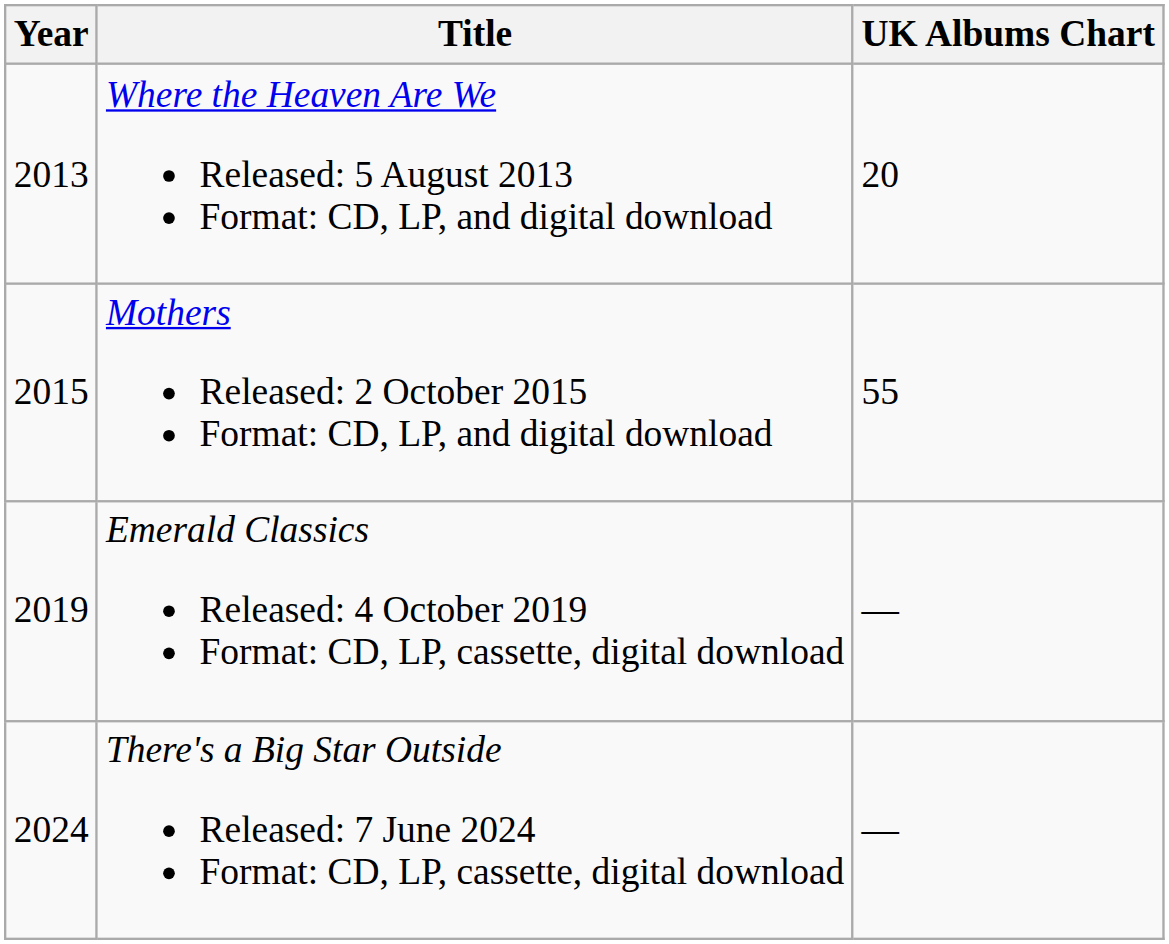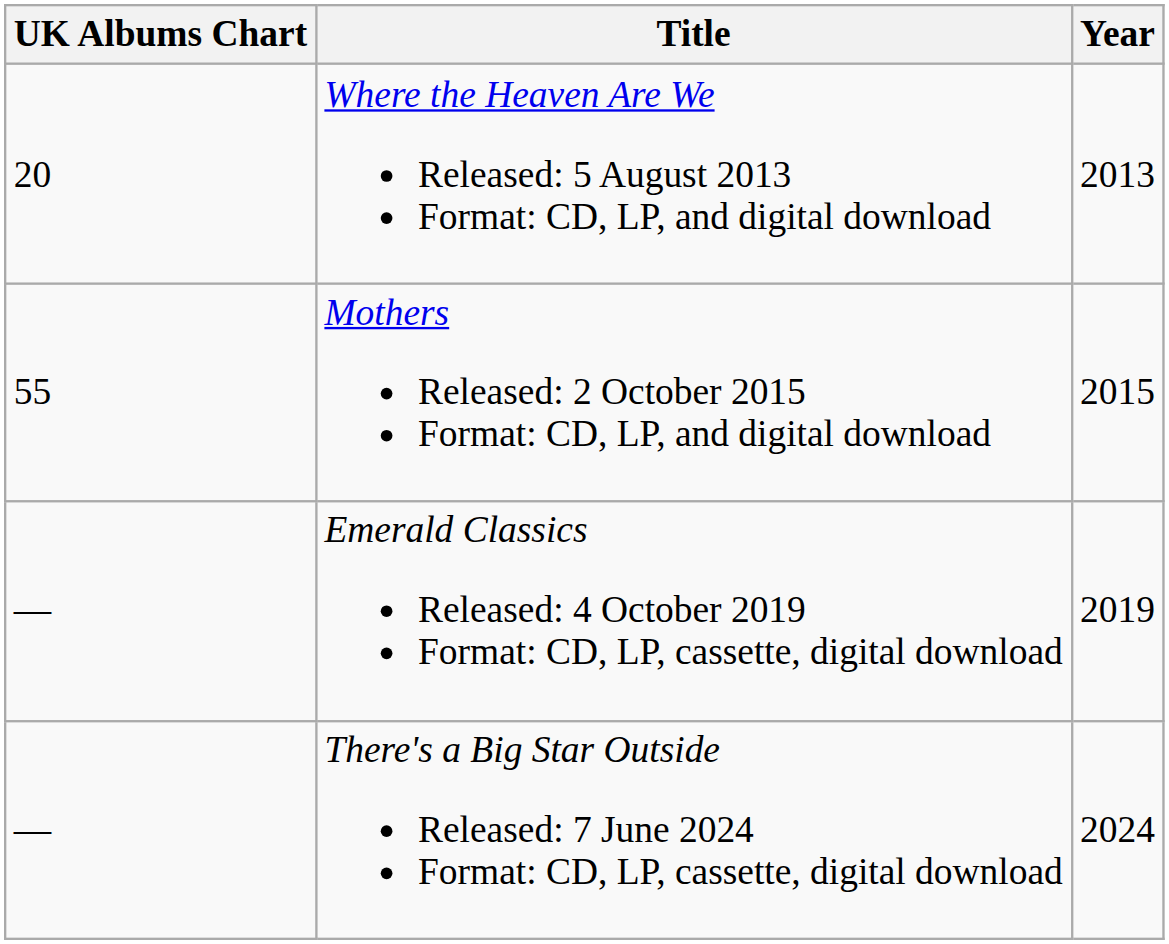columns swapped: (51, 34) <-> (1008, 34)
